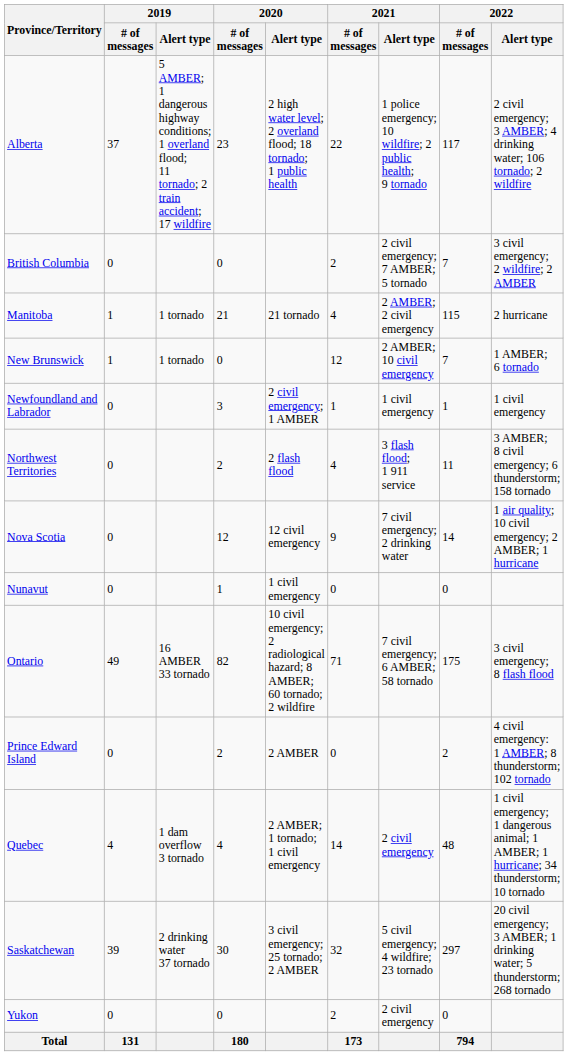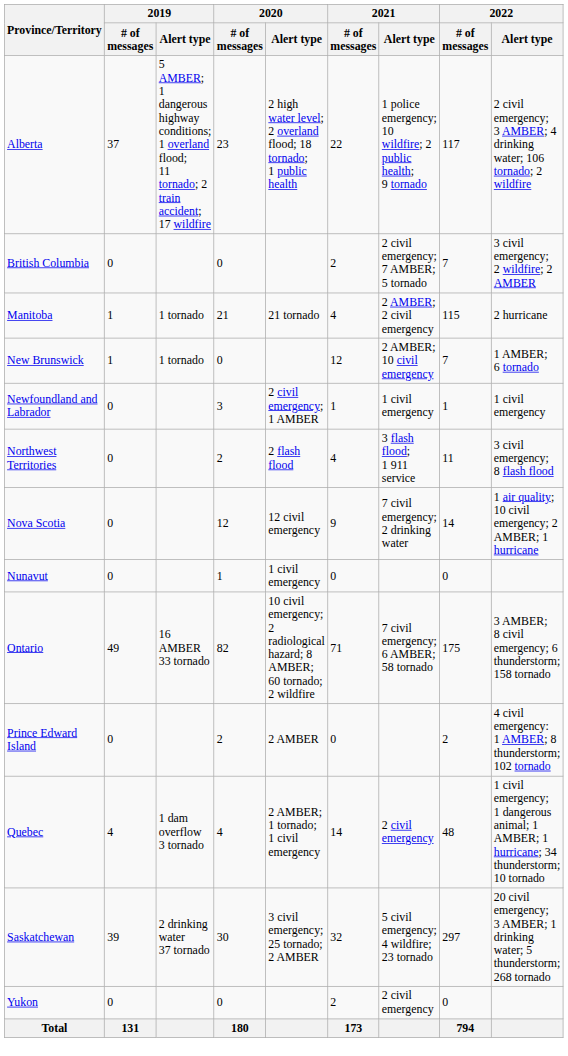(527, 465) 3 AMBER; 8 civil emergency; 6 thunderstorm; 158 tornado -> (524, 458) 3 civil emergency; 8 flash flood
(524, 661) 3 civil emergency; 8 flash flood -> (527, 647) 3 AMBER; 8 civil emergency; 6 thunderstorm; 158 tornado
